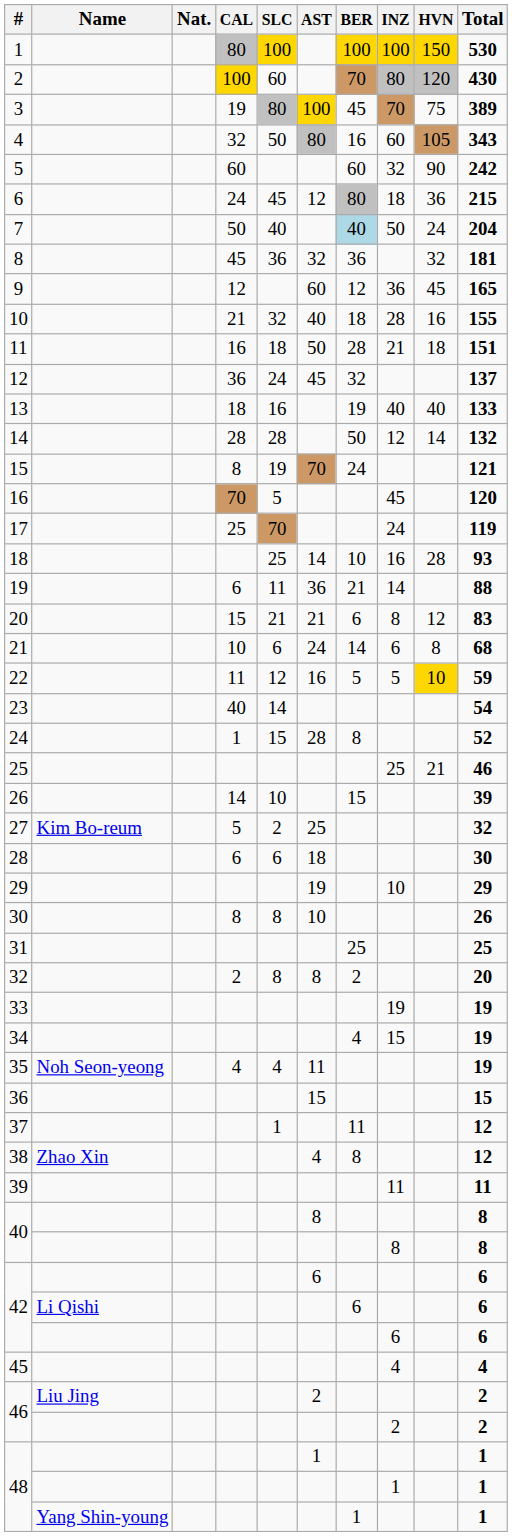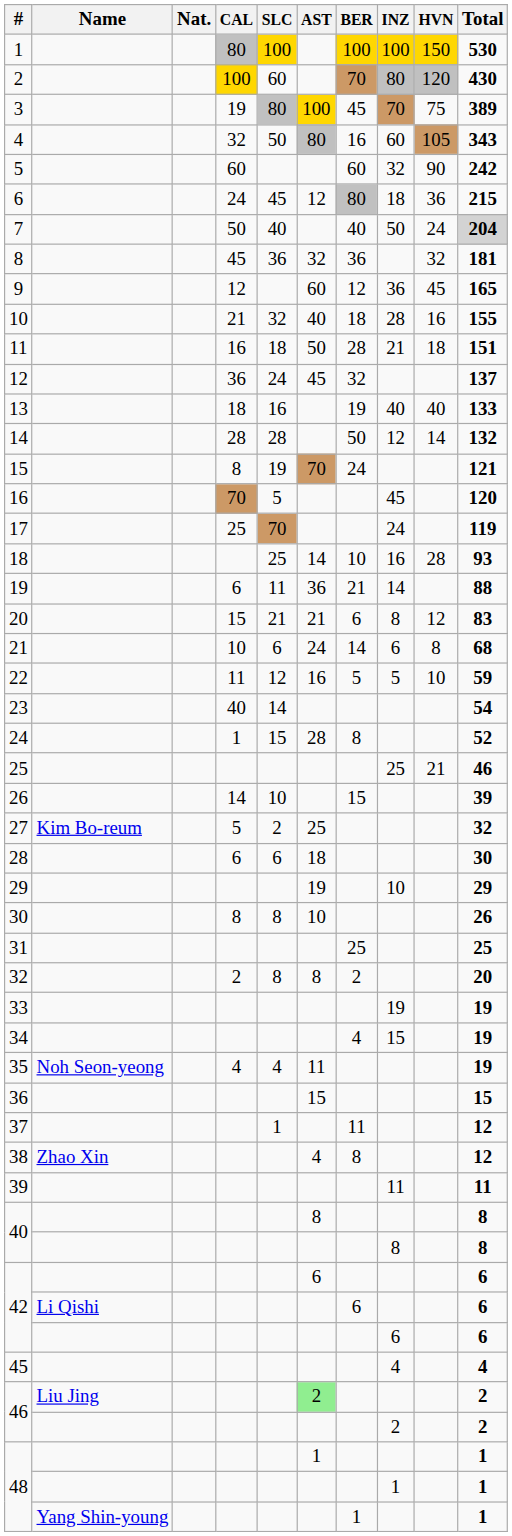(357, 229) lightblue background -> (357, 229) no background
(483, 229) no background -> (483, 229) lightgrey background
(436, 678) gold background -> (436, 678) no background
(316, 1396) no background -> (316, 1396) lightgreen background
